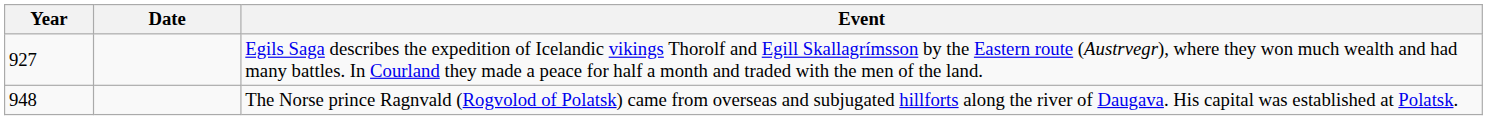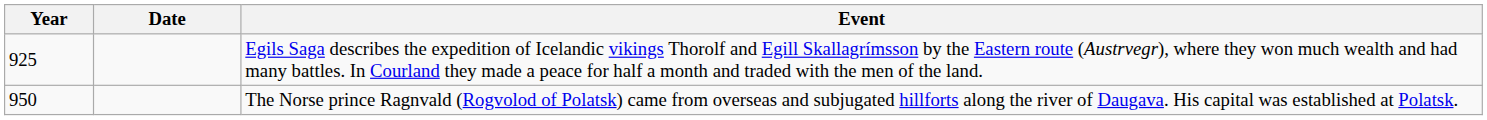(23, 59) 927 -> (23, 59) 925
(23, 99) 948 -> (23, 99) 950
